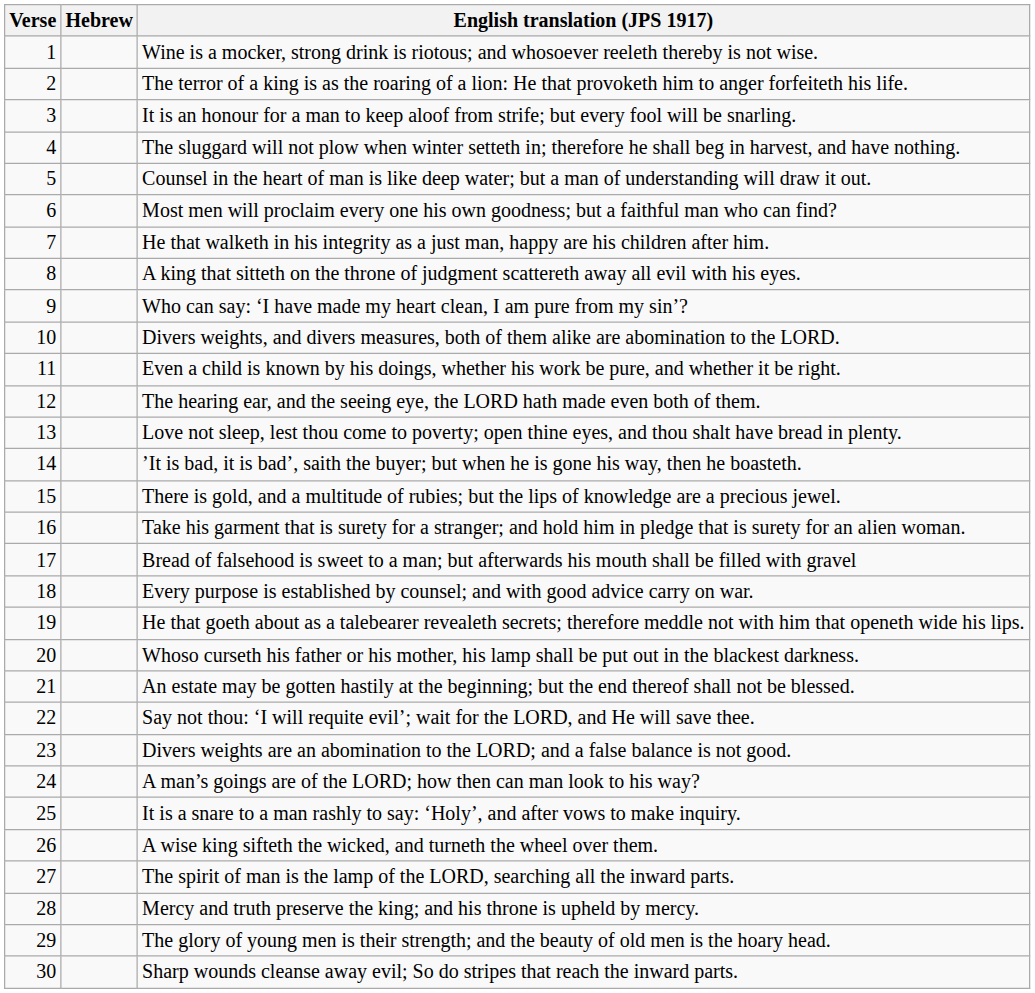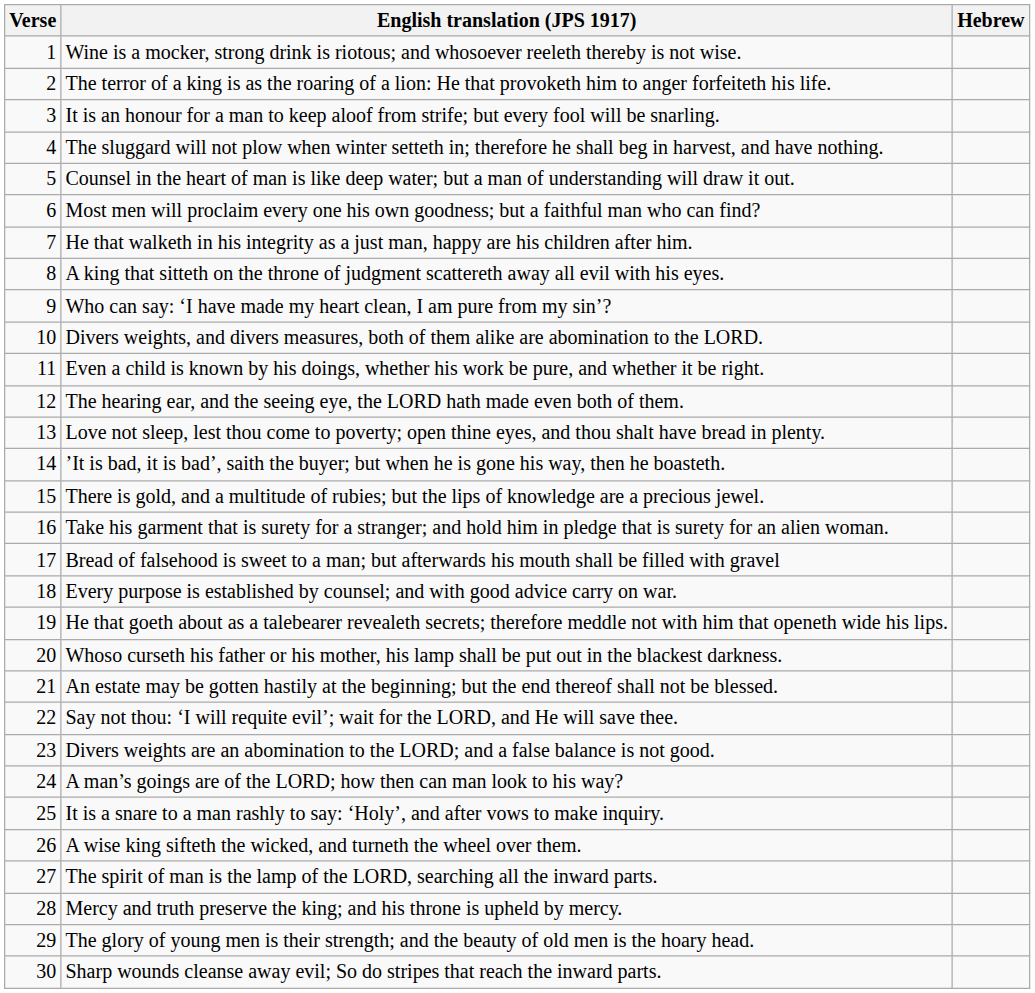columns swapped: (99, 20) <-> (583, 20)
